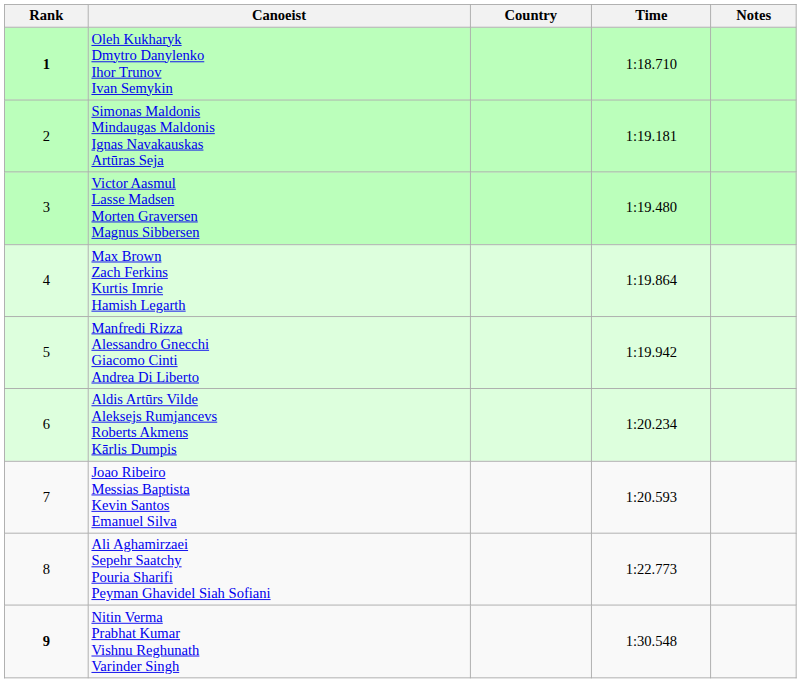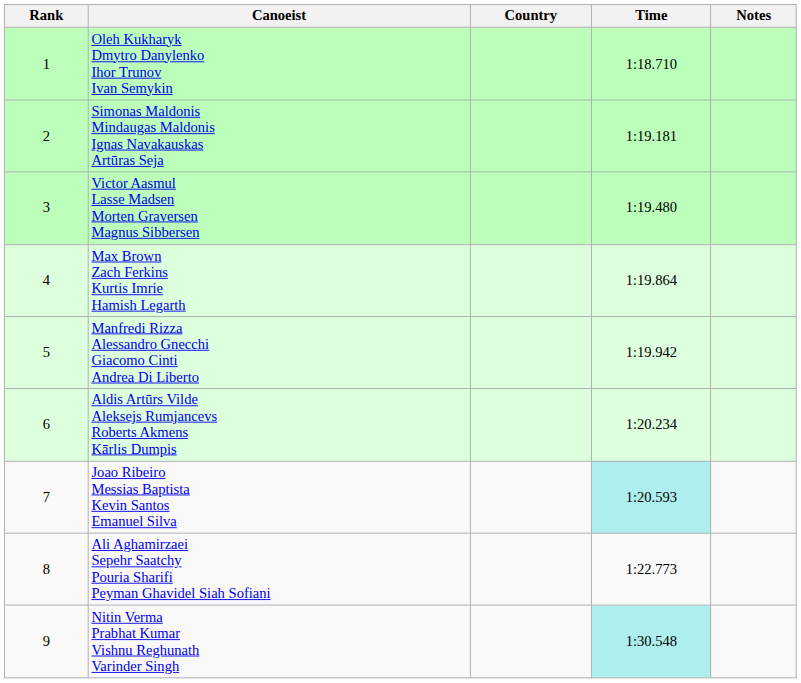(46, 63) bold -> (46, 63) normal
(651, 497) no background -> (651, 497) paleturquoise background
(46, 641) bold -> (46, 641) normal
(651, 641) no background -> (651, 641) paleturquoise background
